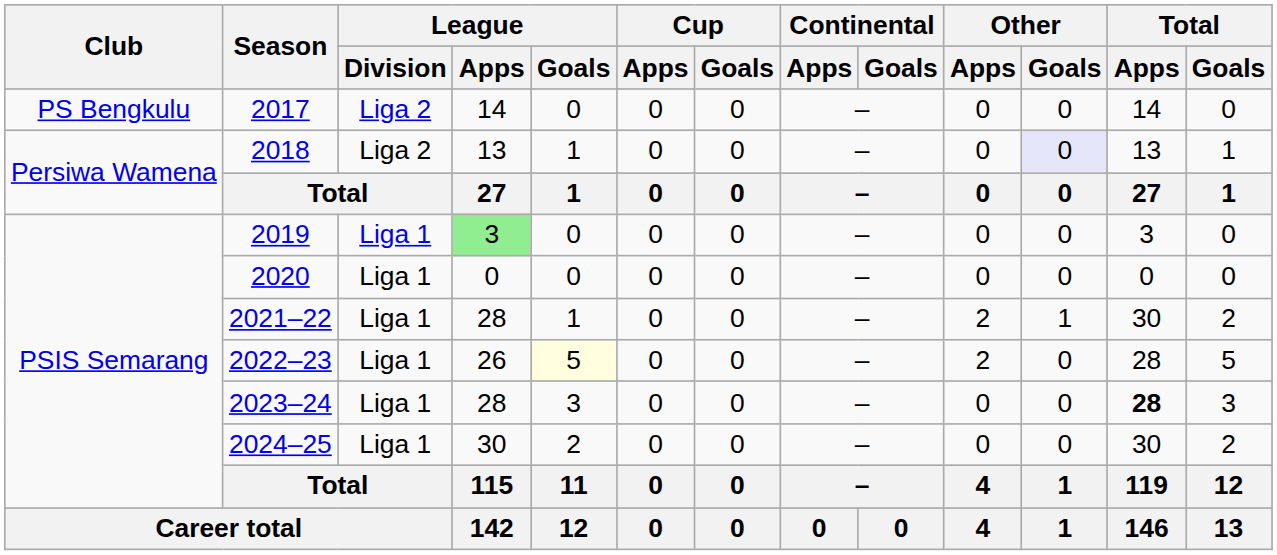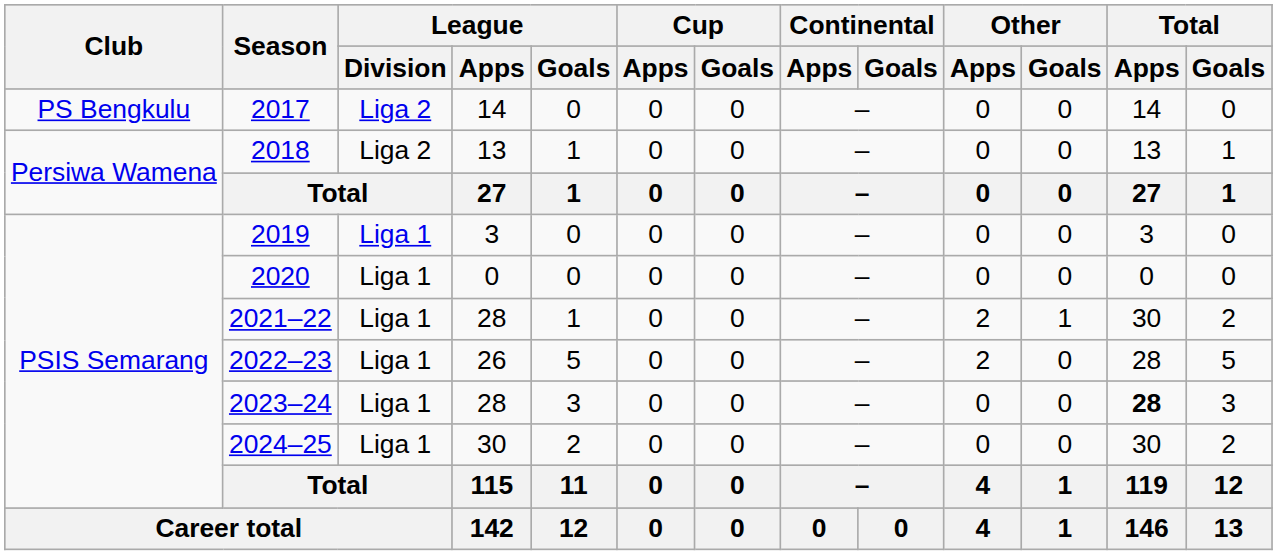(1065, 151) lavender background -> (1065, 151) no background
(492, 234) lightgreen background -> (492, 234) no background
(574, 360) lightyellow background -> (574, 360) no background
